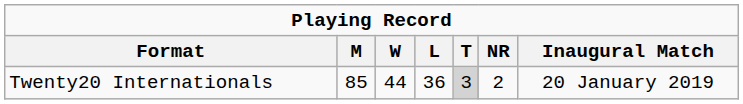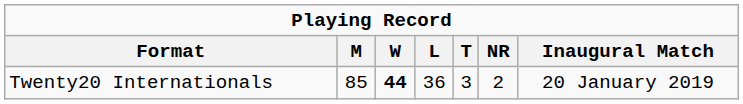(395, 83) normal -> (395, 83) bold
(466, 83) lightgrey background -> (466, 83) no background
